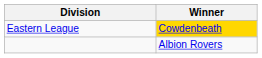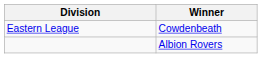(190, 28) gold background -> (190, 28) no background
